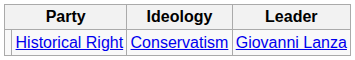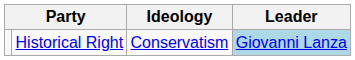(291, 42) no background -> (291, 42) lightblue background
